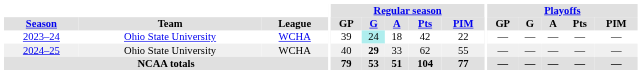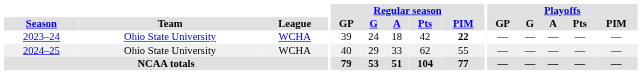(374, 37) paleturquoise background -> (374, 37) no background
(463, 37) normal -> (463, 37) bold
(374, 50) bold -> (374, 50) normal
